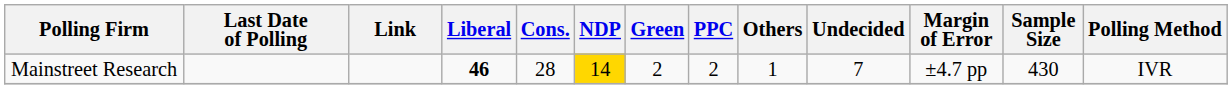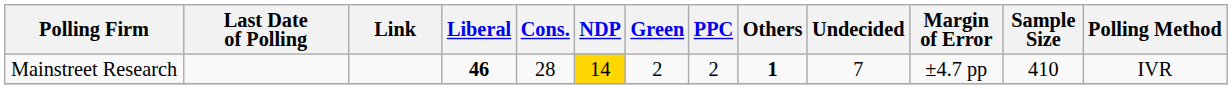(773, 69) normal -> (773, 69) bold
(1043, 69) 430 -> (1043, 69) 410
